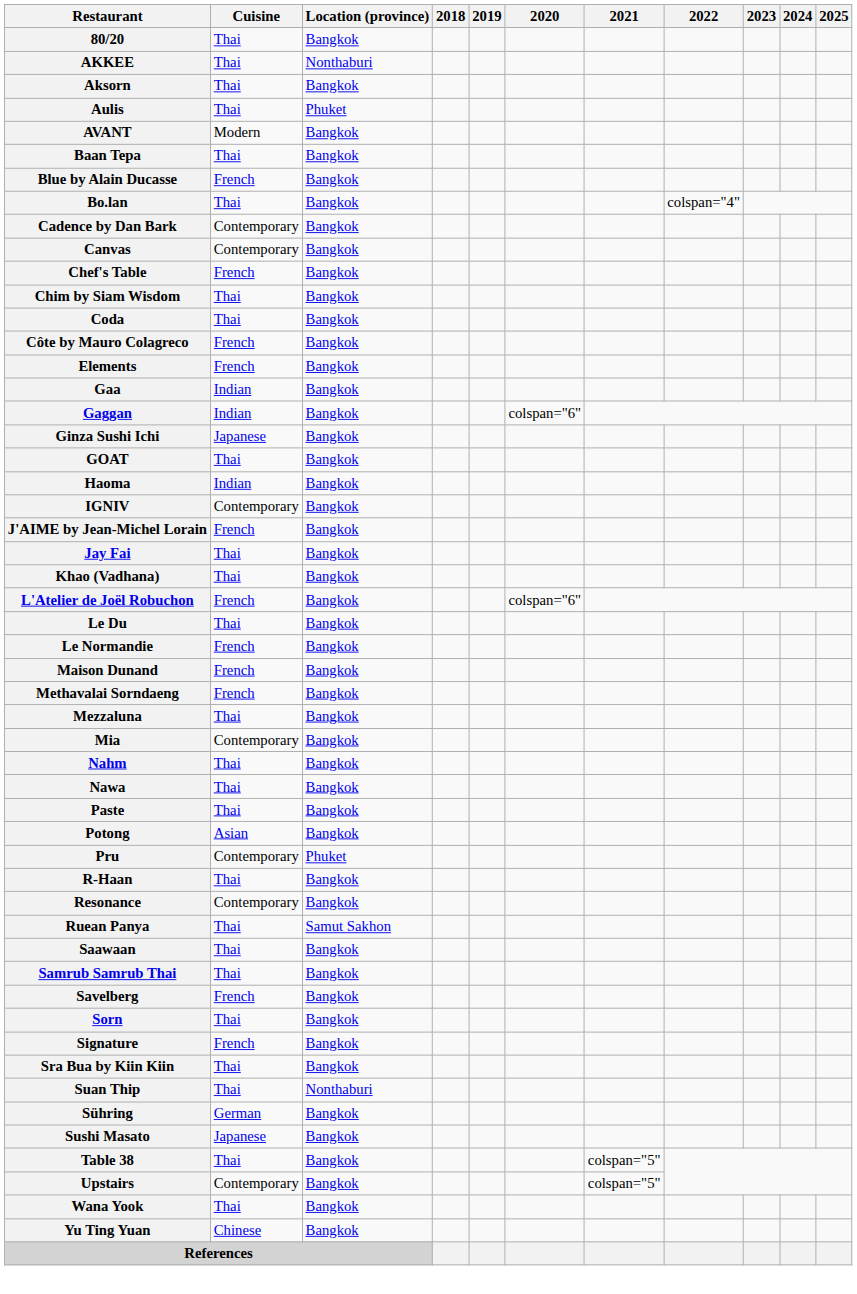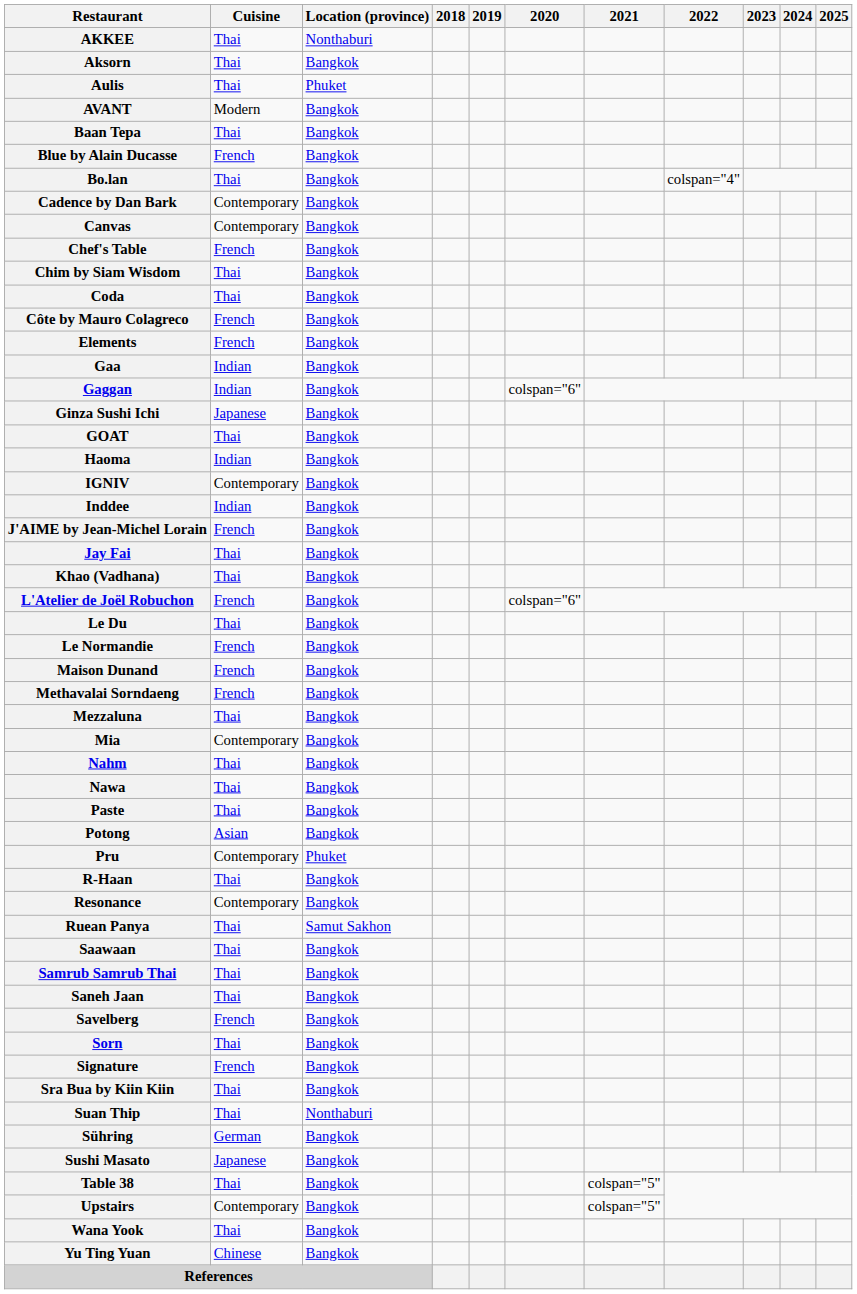- row: (107, 39)
+ row: (107, 506)
+ row: (107, 996)
